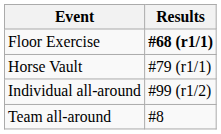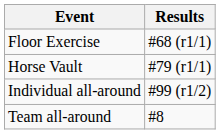(181, 41) bold -> (180, 41) normal
